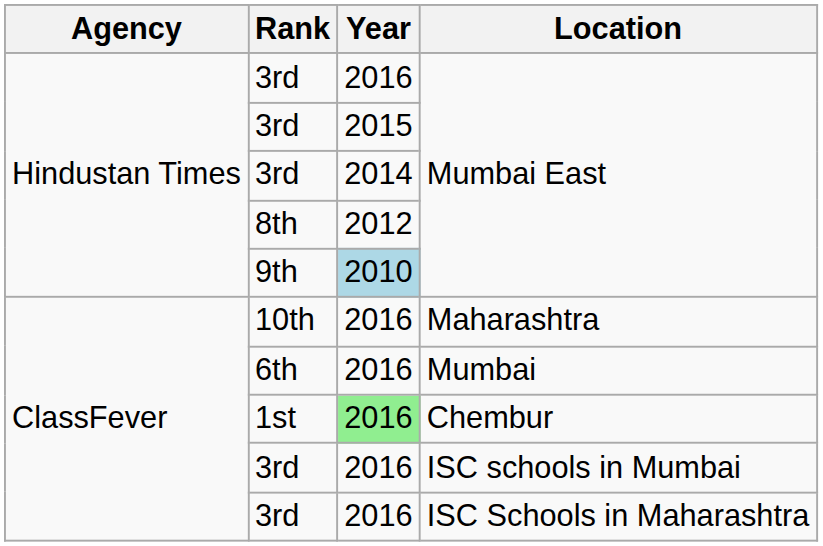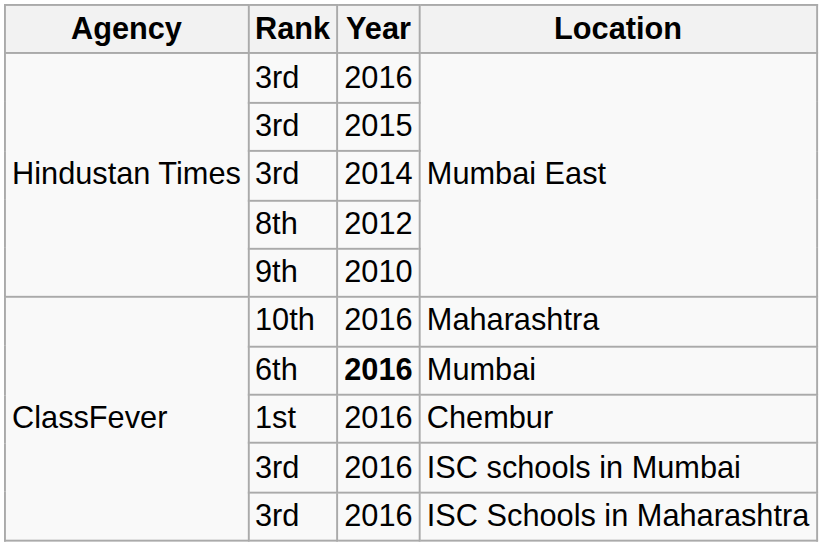(378, 272) lightblue background -> (378, 272) no background
(378, 369) normal -> (378, 369) bold
(378, 418) lightgreen background -> (378, 418) no background
